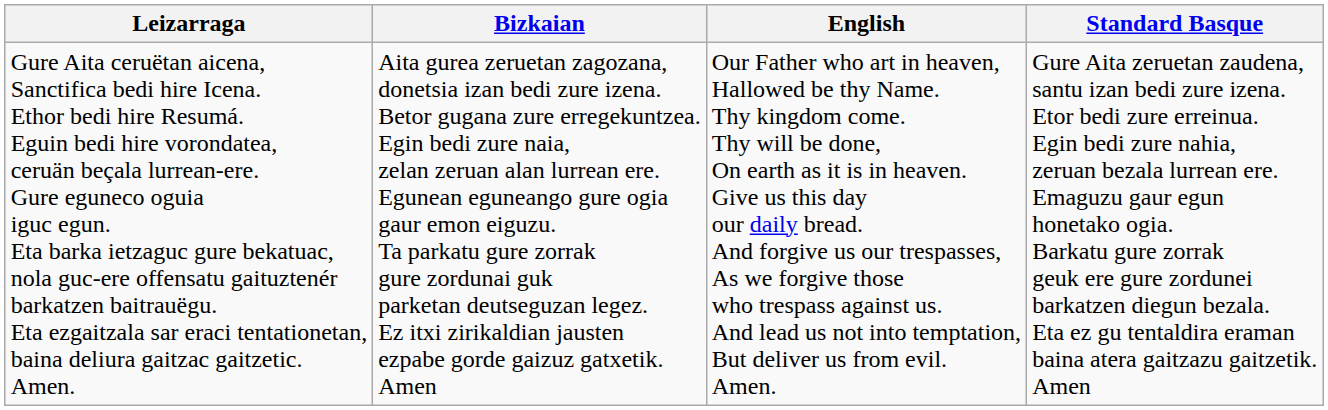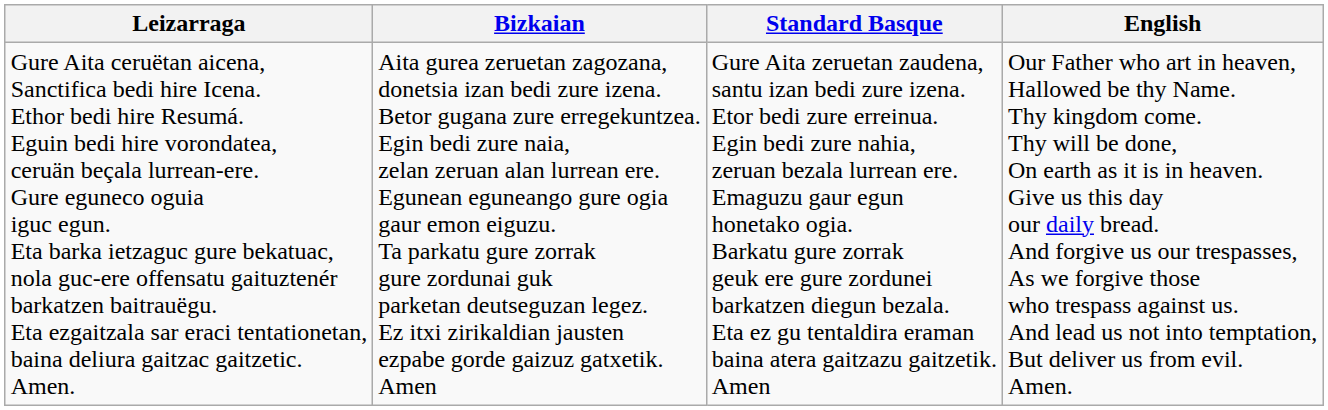columns swapped: (1175, 23) <-> (866, 23)
